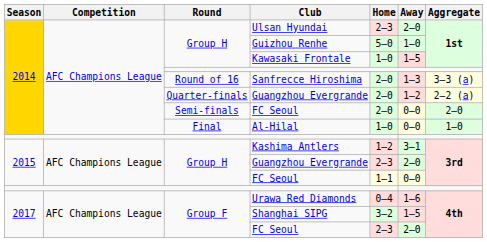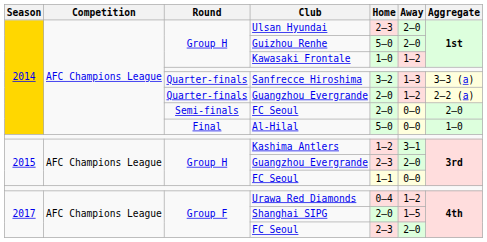(412, 44) 1–0 -> (412, 44) 2–0
(412, 59) 1–5 -> (412, 59) 1–2
(207, 80) Round of 16 -> (207, 80) Quarter-finals
(384, 80) 2–0 -> (384, 80) 3–2
(384, 127) 1–0 -> (384, 127) 5–0
(412, 198) 1–6 -> (412, 198) 1–2
(384, 214) 3–2 -> (384, 214) 2–0
